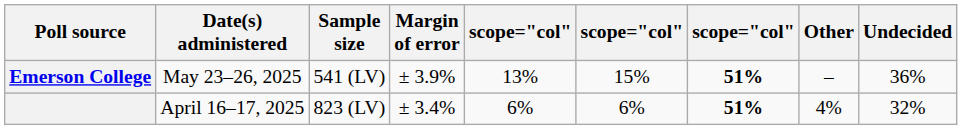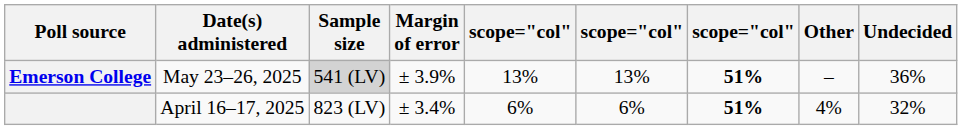(349, 76) no background -> (349, 76) lightgrey background
(632, 76) 15% -> (632, 76) 13%
